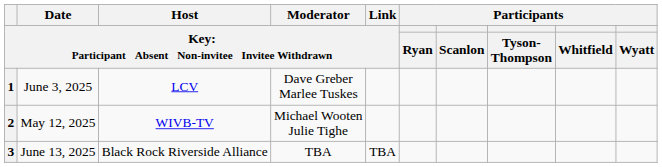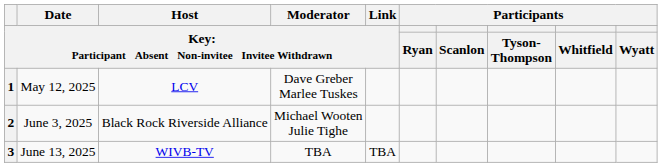(58, 86) June 3, 2025 -> (58, 86) May 12, 2025
(58, 123) May 12, 2025 -> (58, 123) June 3, 2025
(185, 123) WIVB-TV -> (185, 123) Black Rock Riverside Alliance
(185, 151) Black Rock Riverside Alliance -> (185, 151) WIVB-TV
